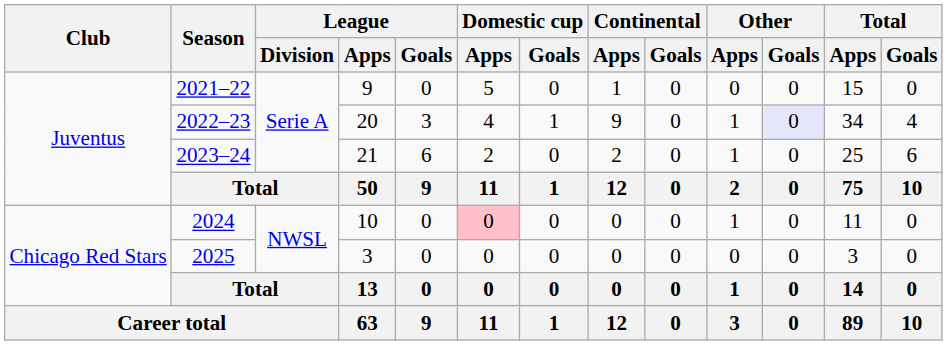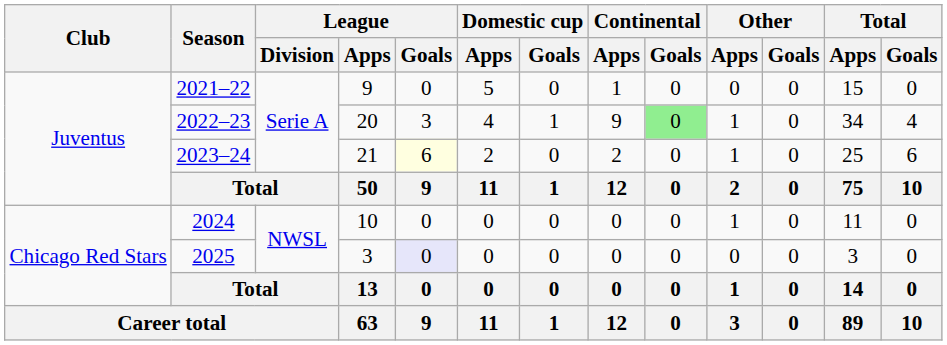(676, 121) no background -> (676, 121) lightgreen background
(794, 121) lavender background -> (794, 121) no background
(426, 155) no background -> (426, 155) lightyellow background
(488, 222) pink background -> (488, 222) no background
(426, 255) no background -> (426, 255) lavender background
